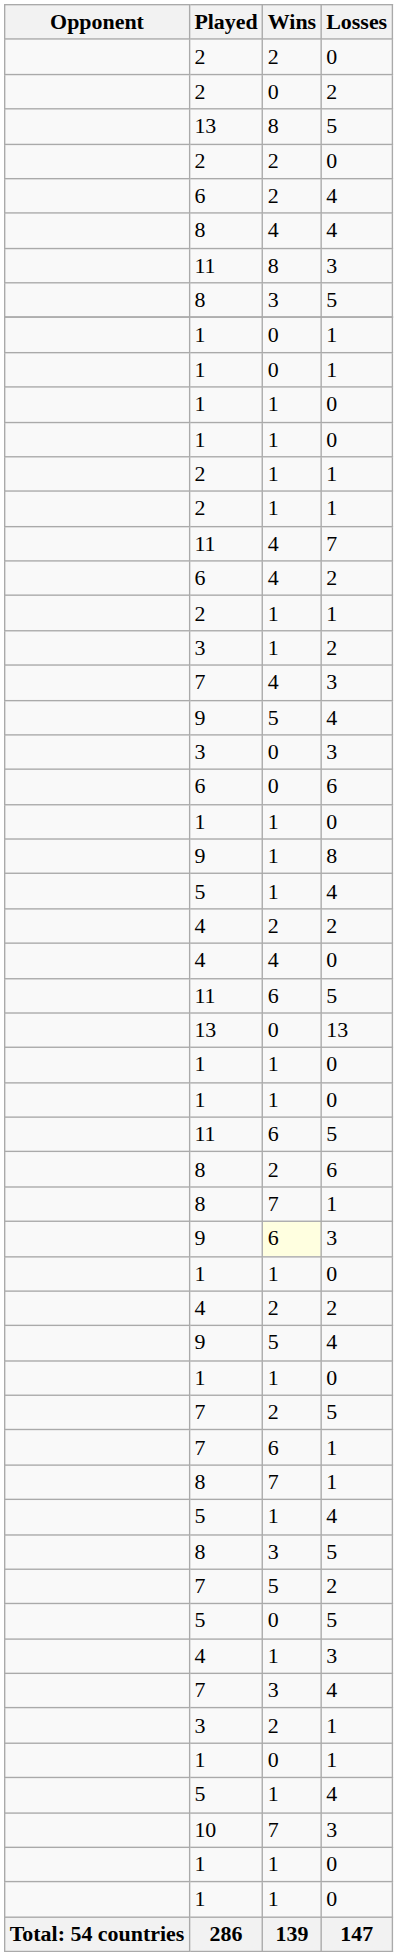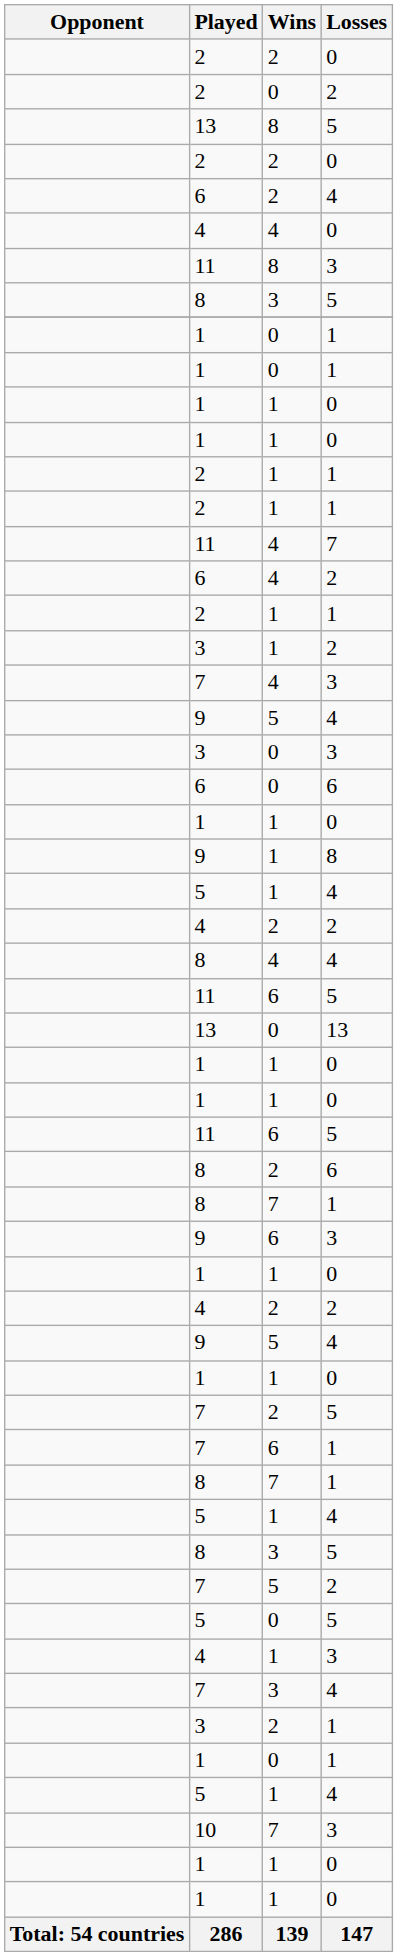rows swapped: (200, 230) <-> (200, 960)
(273, 1238) lightyellow background -> (273, 1238) no background
